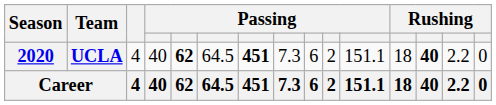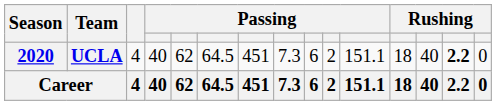(184, 56) bold -> (184, 56) normal
(256, 56) bold -> (256, 56) normal
(429, 56) bold -> (429, 56) normal
(458, 56) normal -> (458, 56) bold
